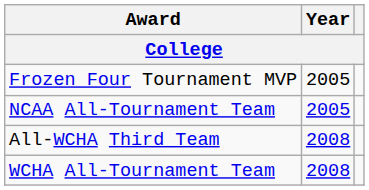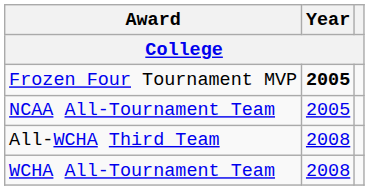(328, 80) normal -> (328, 80) bold
